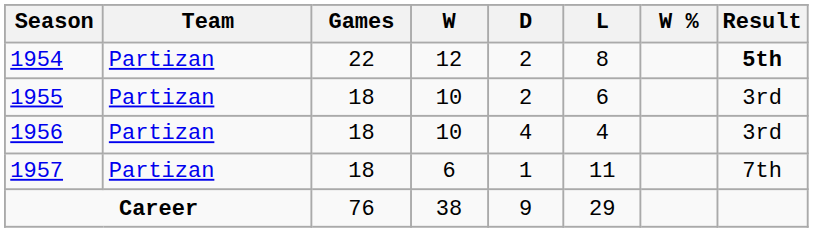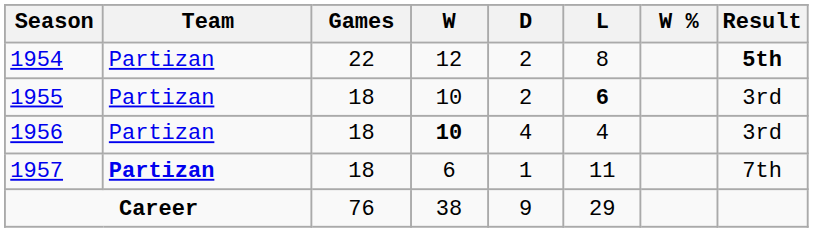(602, 97) normal -> (602, 97) bold
(449, 134) normal -> (449, 134) bold
(162, 171) normal -> (162, 171) bold
